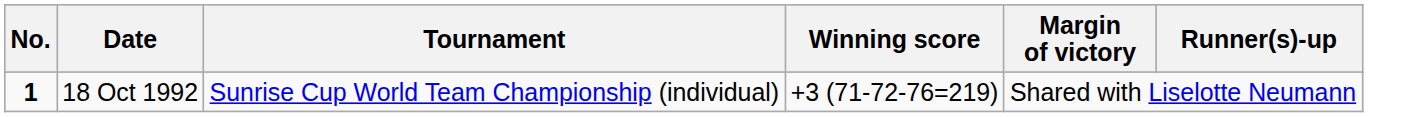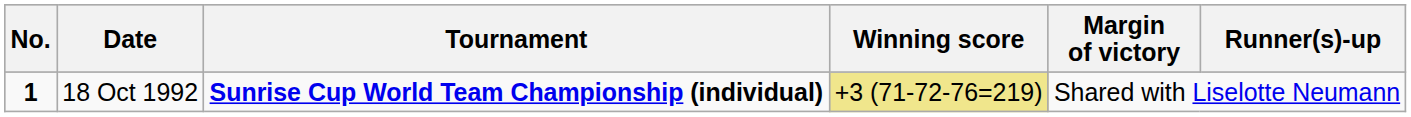(494, 92) normal -> (516, 92) bold
(895, 92) no background -> (939, 92) khaki background
